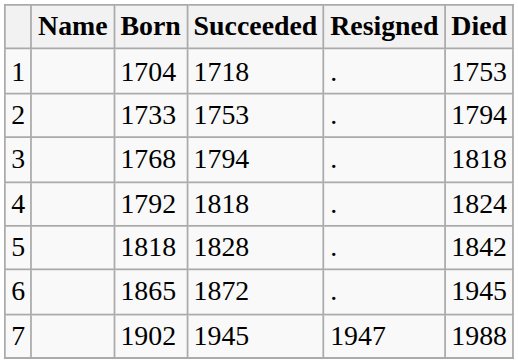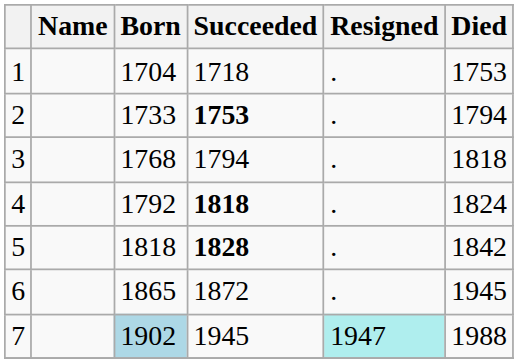(221, 114) normal -> (221, 114) bold
(221, 203) normal -> (221, 203) bold
(221, 247) normal -> (221, 247) bold
(148, 335) no background -> (148, 335) lightblue background
(358, 335) no background -> (358, 335) paleturquoise background
